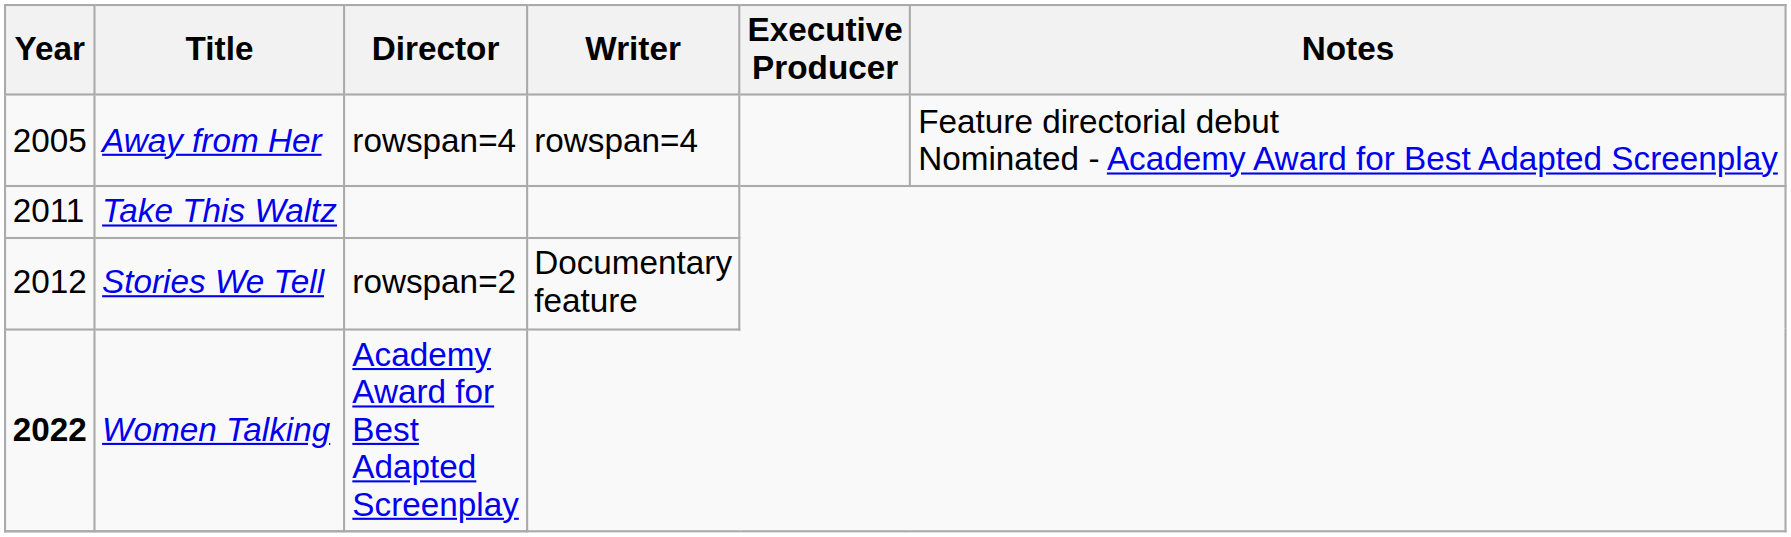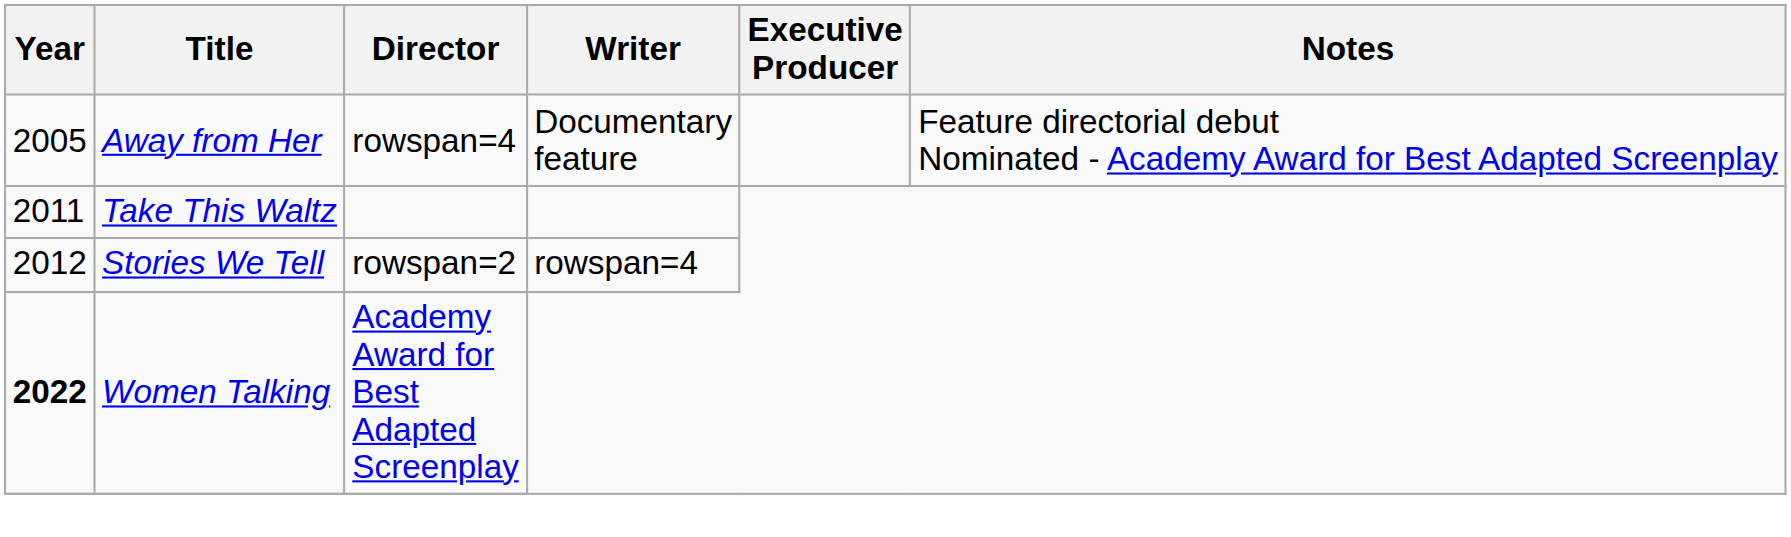(616, 139) rowspan=4 -> (633, 139) Documentary feature
(633, 282) Documentary feature -> (616, 264) rowspan=4
